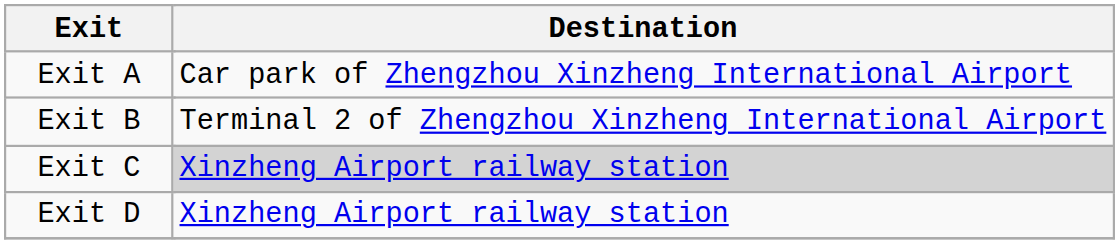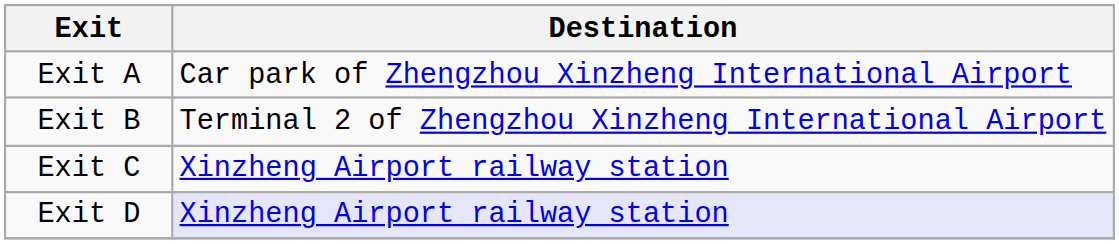(454, 168) lightgrey background -> (454, 168) no background
(454, 215) no background -> (454, 215) lavender background
